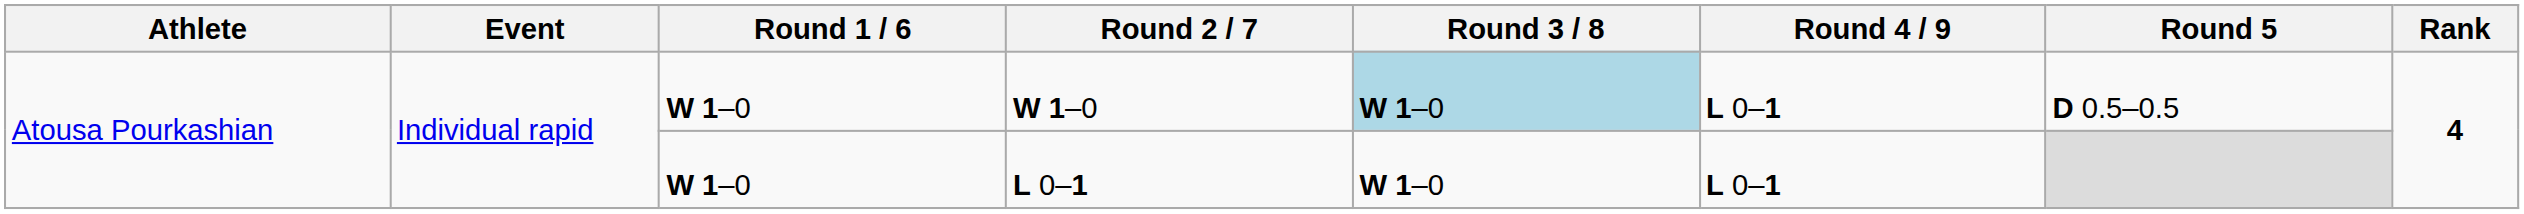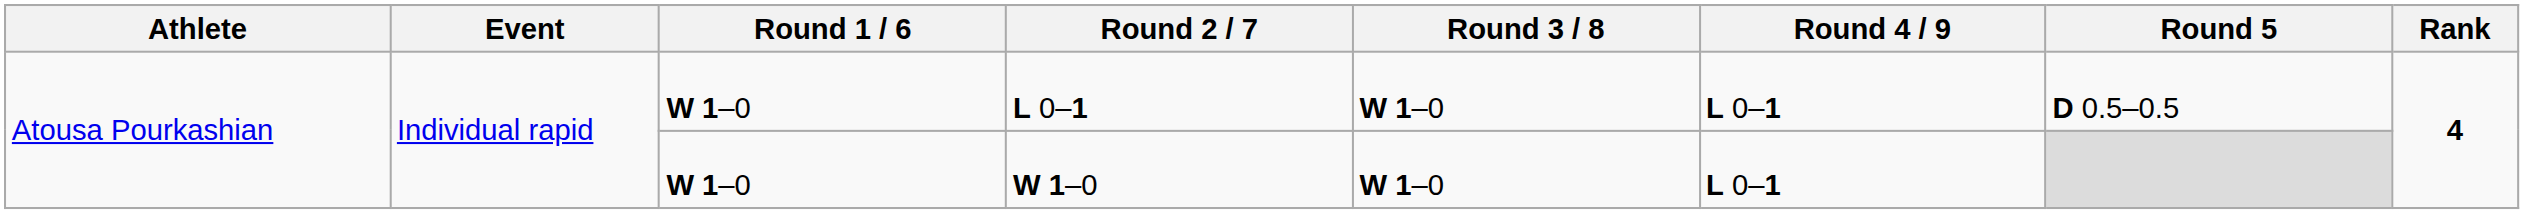(1055, 107) W 1–0 -> (1050, 107) L 0–1
(1402, 107) lightblue background -> (1402, 107) no background
(1050, 186) L 0–1 -> (1055, 186) W 1–0
